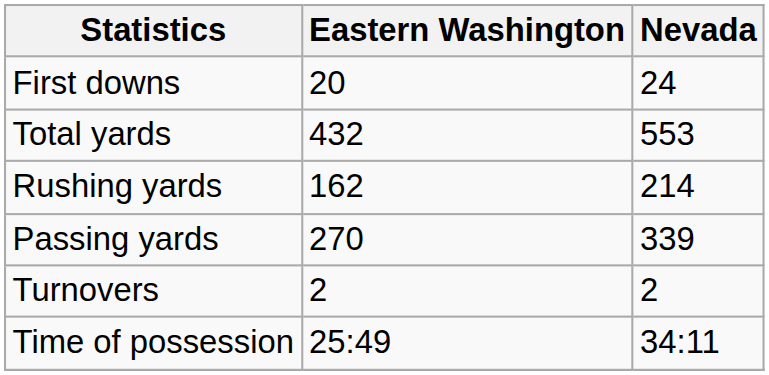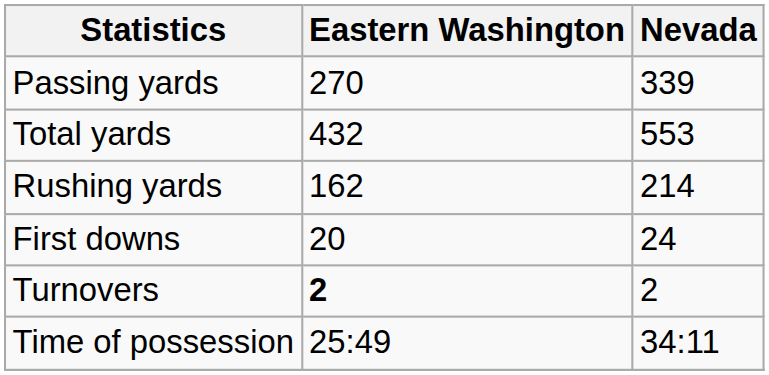rows swapped: (96, 82) <-> (116, 238)
(318, 290) normal -> (318, 290) bold
